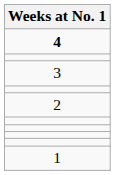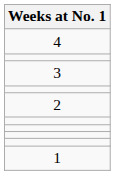(57, 41) bold -> (57, 41) normal
